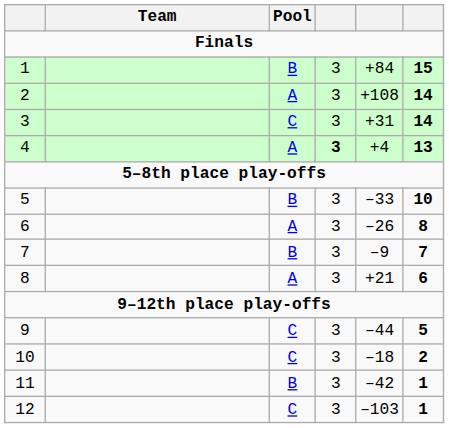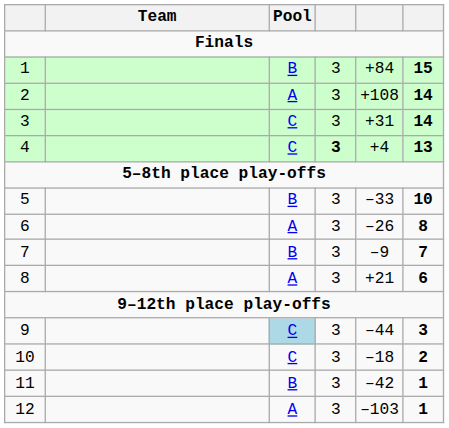(292, 149) A -> (292, 149) C
(292, 331) no background -> (292, 331) lightblue background
(423, 331) 5 -> (423, 331) 3
(292, 410) C -> (292, 410) A
